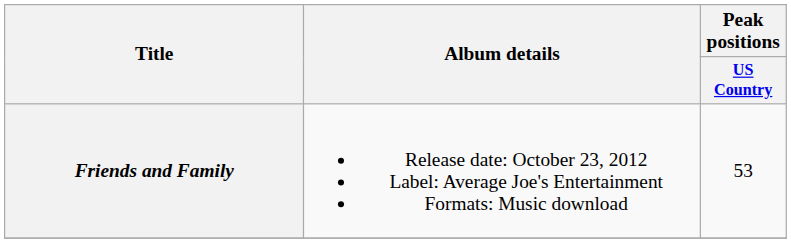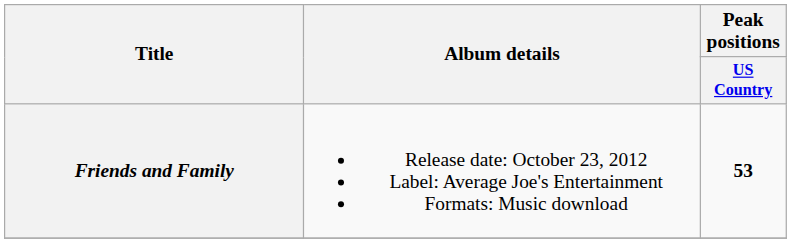(743, 170) normal -> (743, 170) bold
